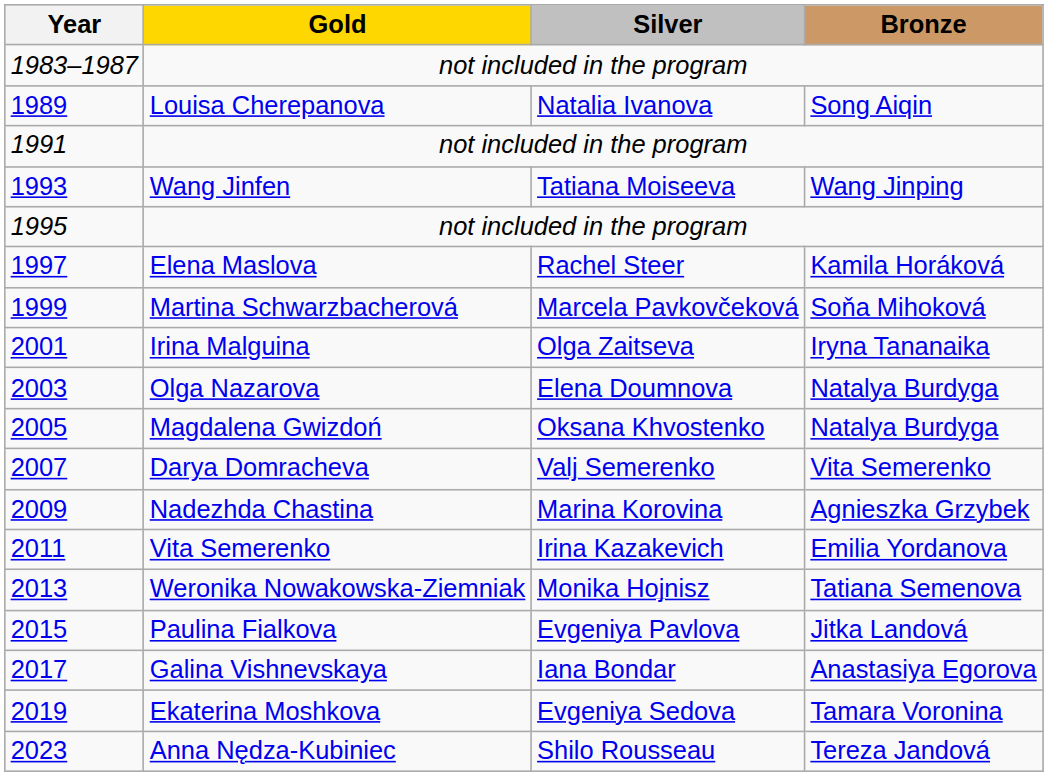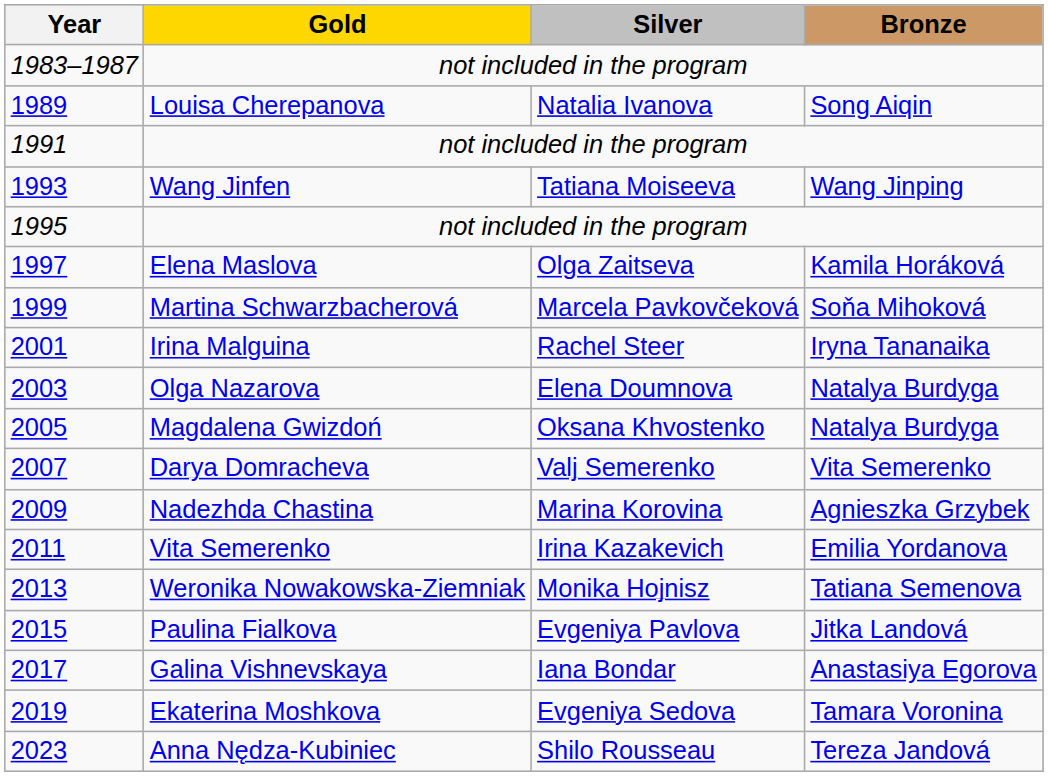(611, 266) Rachel Steer -> (616, 266) Olga Zaitseva
(616, 347) Olga Zaitseva -> (611, 347) Rachel Steer
